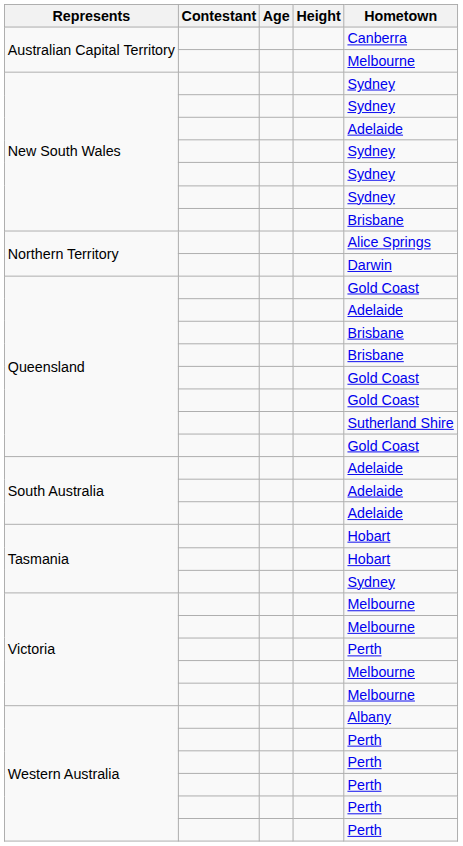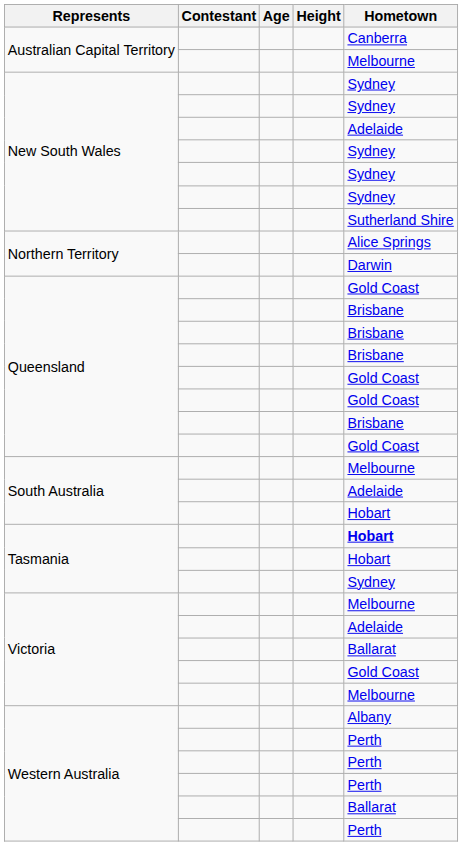(376, 220) Brisbane -> (401, 220) Sutherland Shire
(375, 310) Adelaide -> (376, 310) Brisbane
(401, 423) Sutherland Shire -> (376, 423) Brisbane
(375, 468) Adelaide -> (381, 468) Melbourne
(375, 514) Adelaide -> (369, 514) Hobart
(369, 536) normal -> (370, 536) bold
(381, 627) Melbourne -> (375, 627) Adelaide
(365, 649) Perth -> (372, 649) Ballarat
(381, 672) Melbourne -> (383, 672) Gold Coast
(365, 808) Perth -> (372, 808) Ballarat
